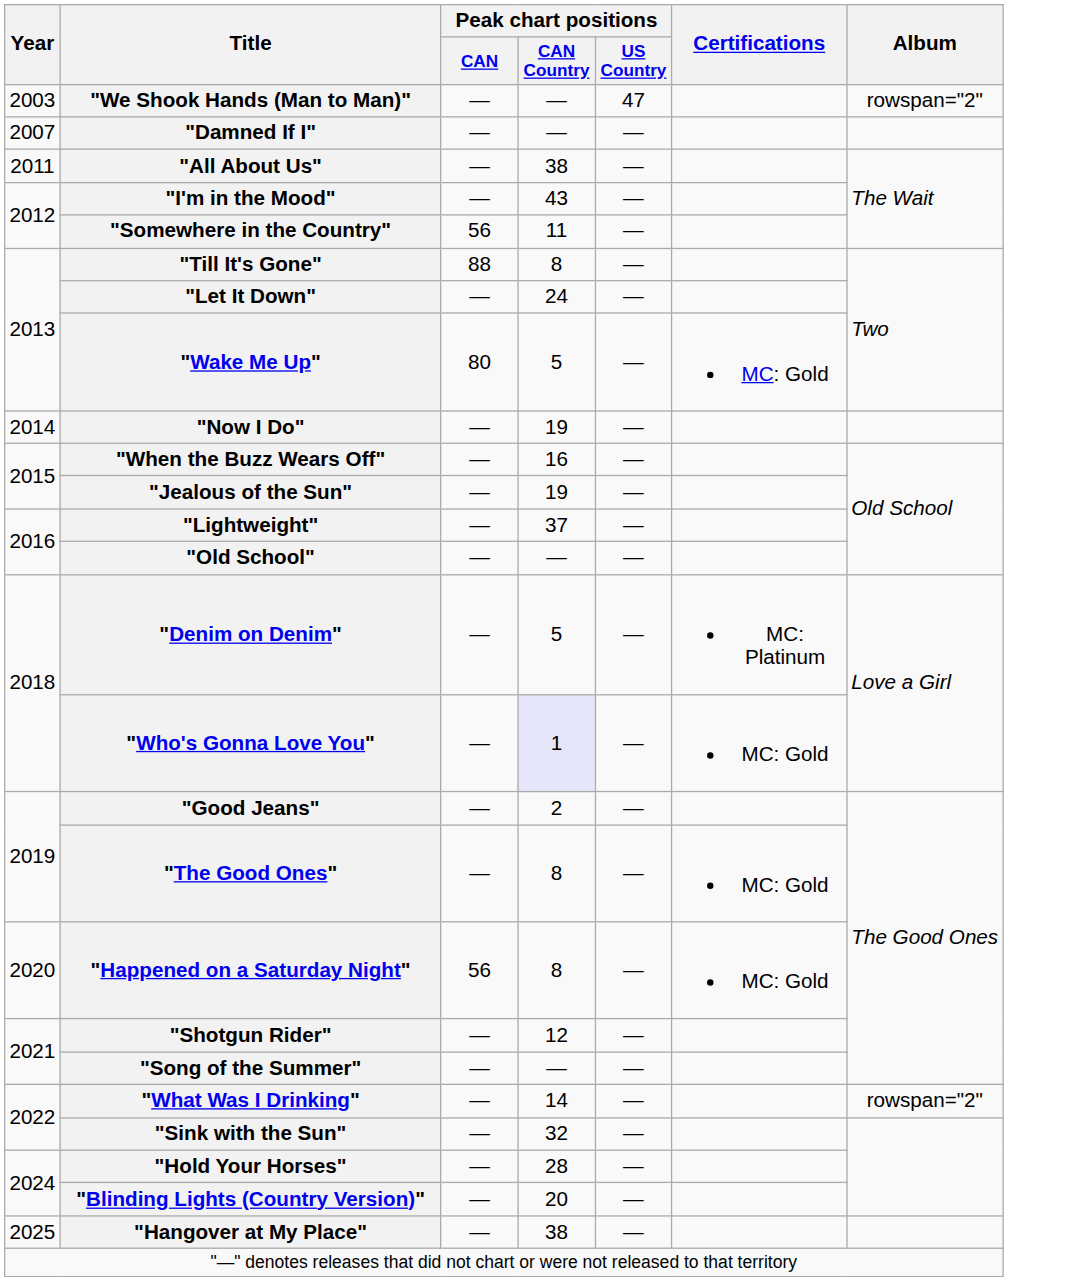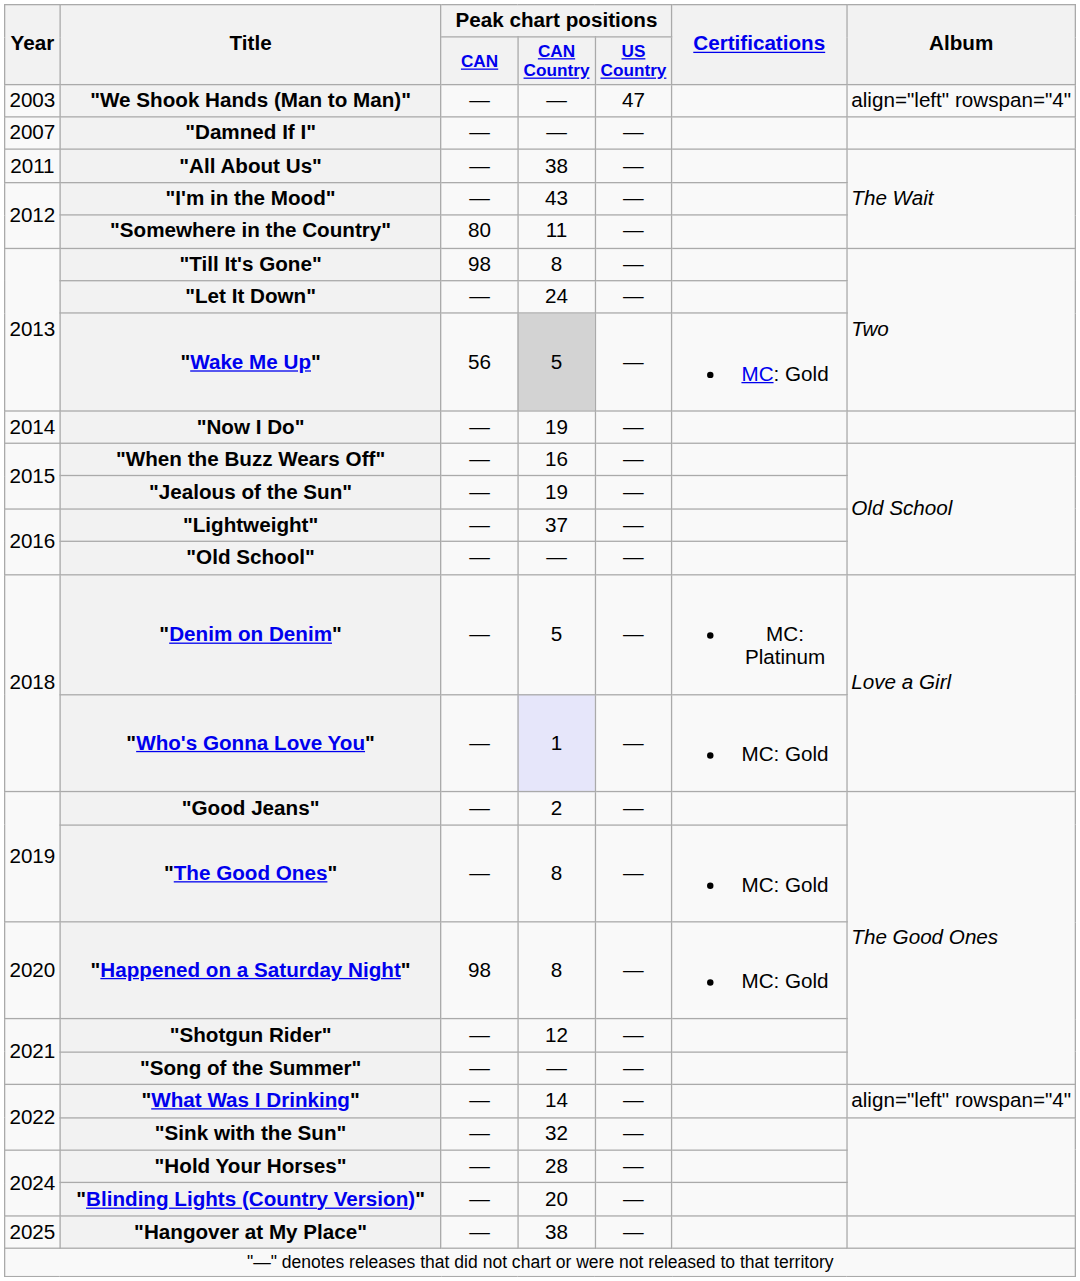(925, 100) rowspan="2" -> (961, 100) align="left" rowspan="4"
(480, 231) 56 -> (480, 231) 80
(480, 264) 88 -> (480, 264) 98
(480, 361) 80 -> (480, 361) 56
(557, 361) no background -> (557, 361) lightgrey background
(480, 970) 56 -> (480, 970) 98
(925, 1100) rowspan="2" -> (961, 1100) align="left" rowspan="4"
